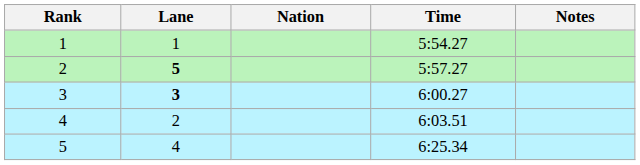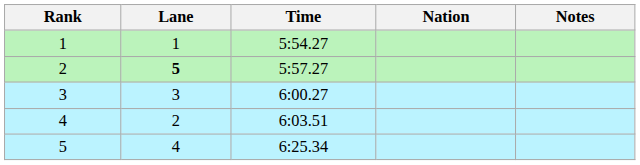columns swapped: (300, 17) <-> (443, 17)
(176, 95) bold -> (176, 95) normal
